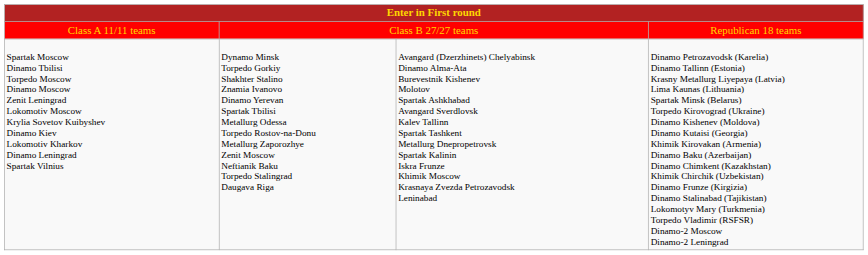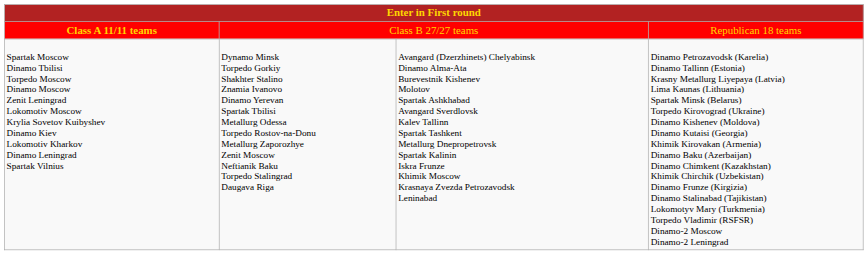(112, 30) normal -> (112, 30) bold
